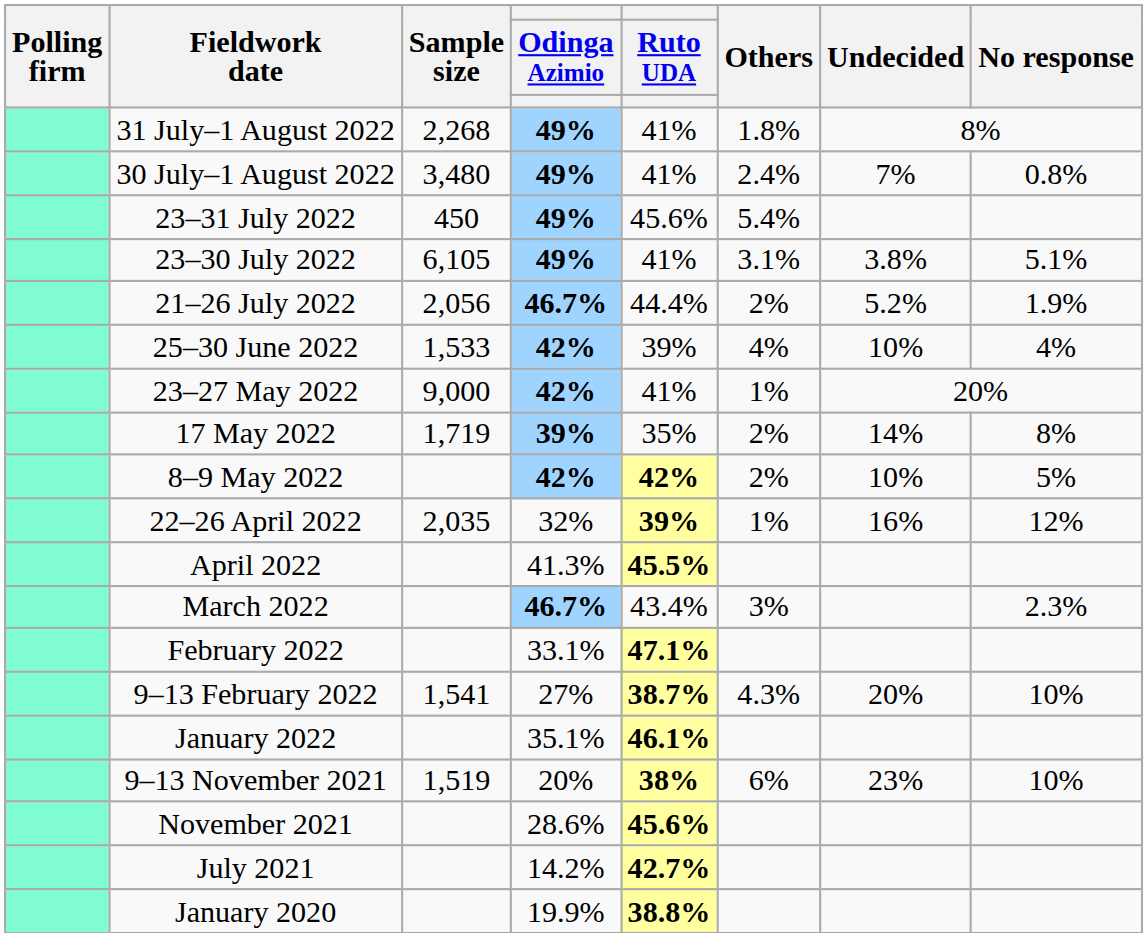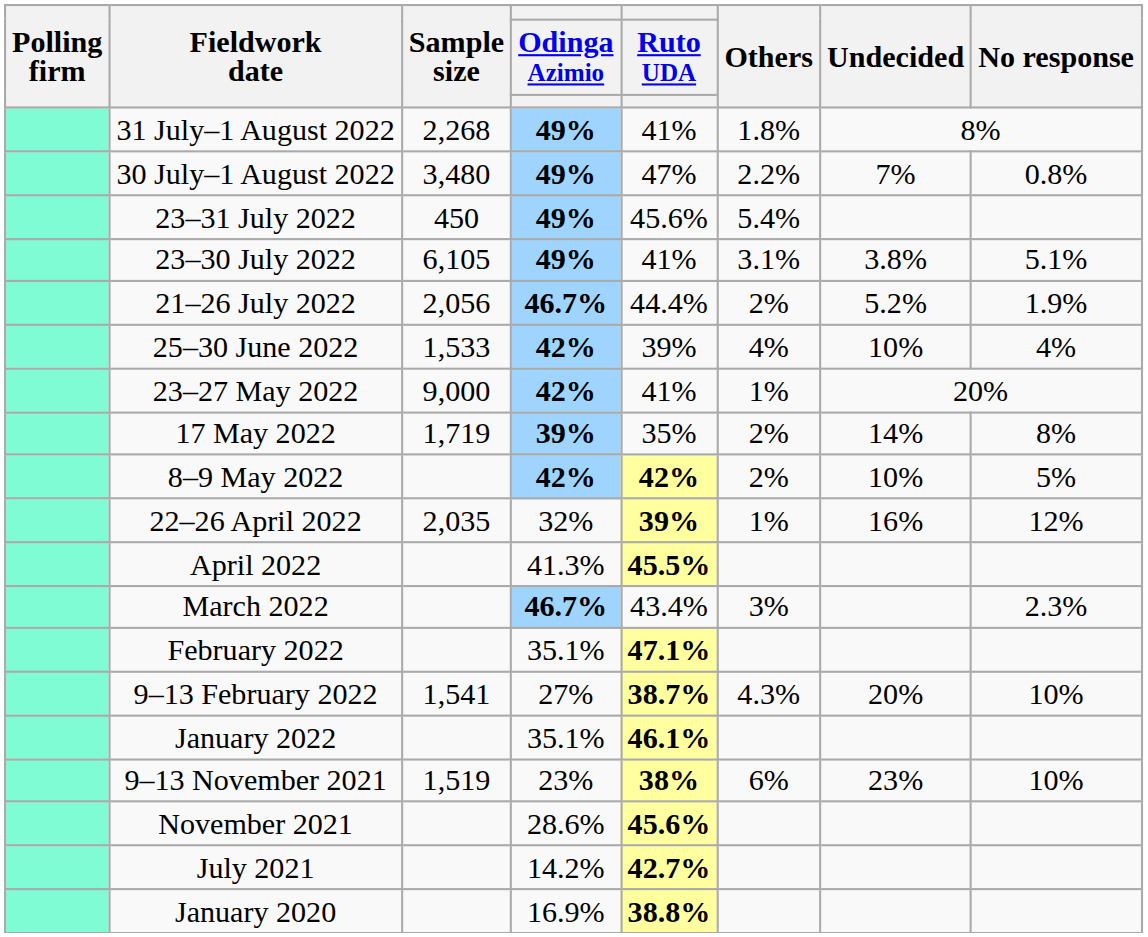(669, 173) 41% -> (669, 173) 47%
(769, 173) 2.4% -> (769, 173) 2.2%
(566, 650) 33.1% -> (566, 650) 35.1%
(566, 781) 20% -> (566, 781) 23%
(566, 911) 19.9% -> (566, 911) 16.9%
